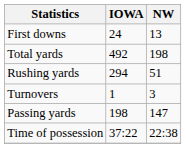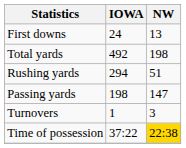rows swapped: (41, 113) <-> (33, 93)
(164, 133) no background -> (164, 133) gold background
